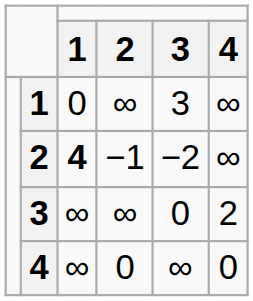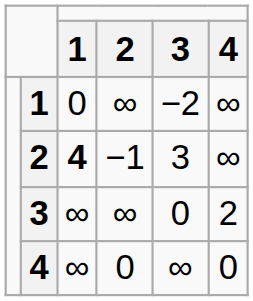(180, 103) 3 -> (180, 103) −2
(180, 158) −2 -> (180, 158) 3
